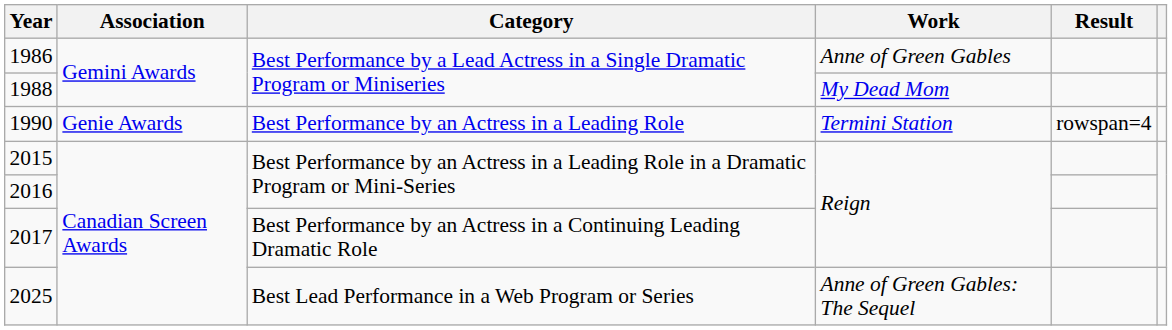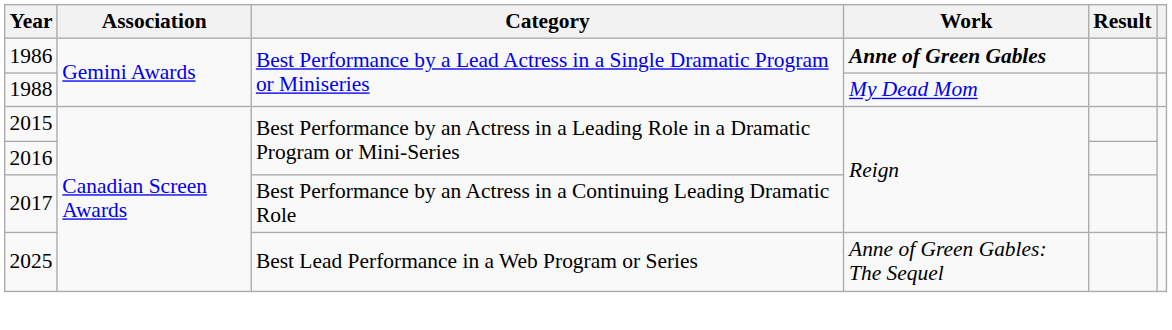(916, 55) normal -> (948, 55) bold
- row: (31, 123)
